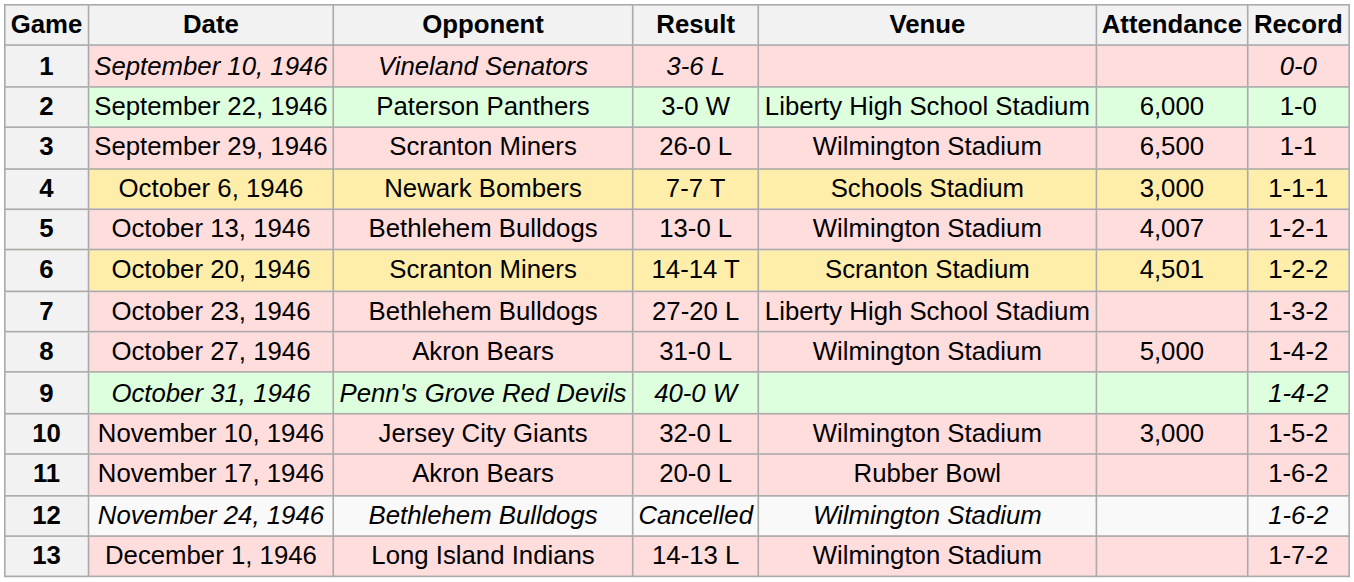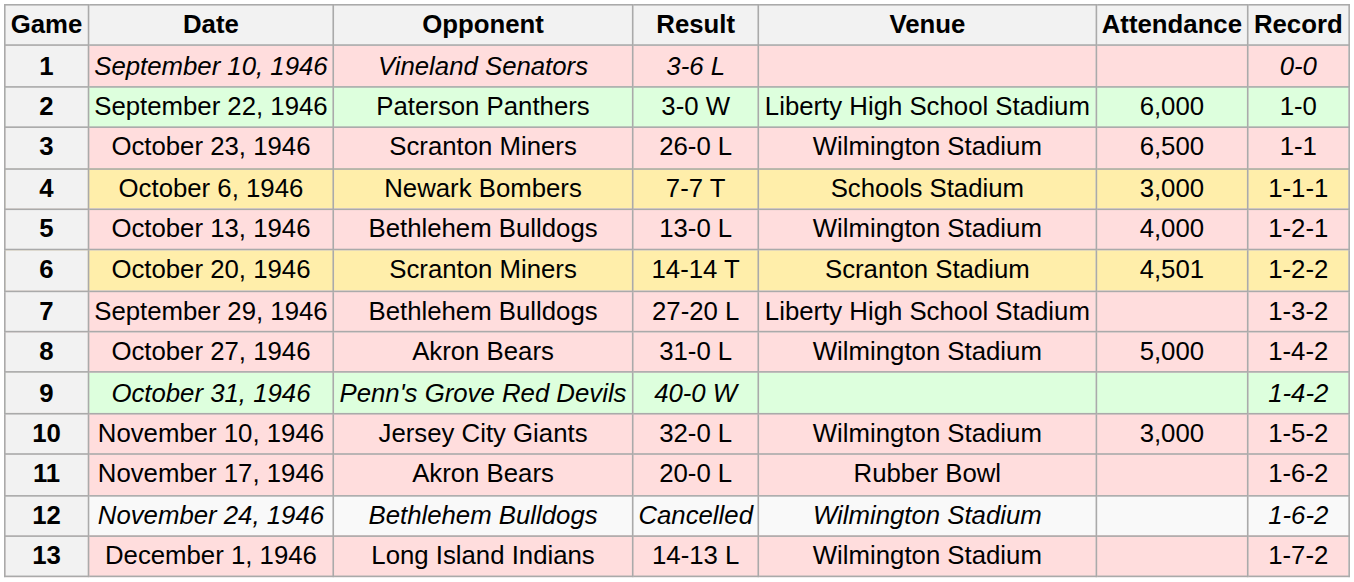(211, 147) September 29, 1946 -> (211, 147) October 23, 1946
(1172, 229) 4,007 -> (1172, 229) 4,000
(211, 310) October 23, 1946 -> (211, 310) September 29, 1946
